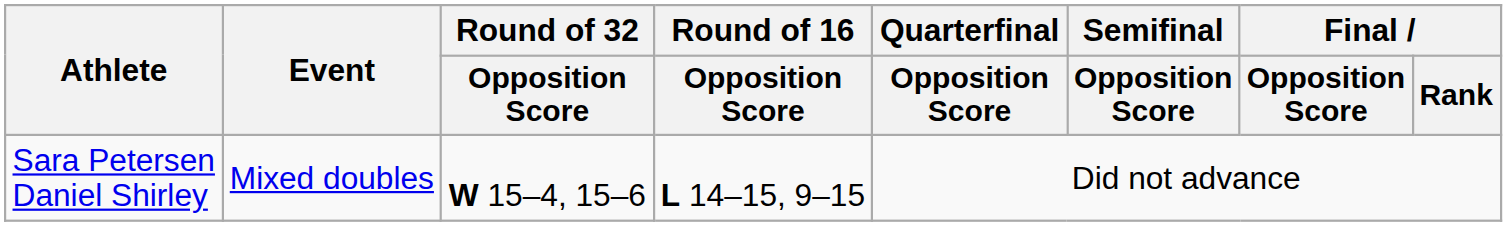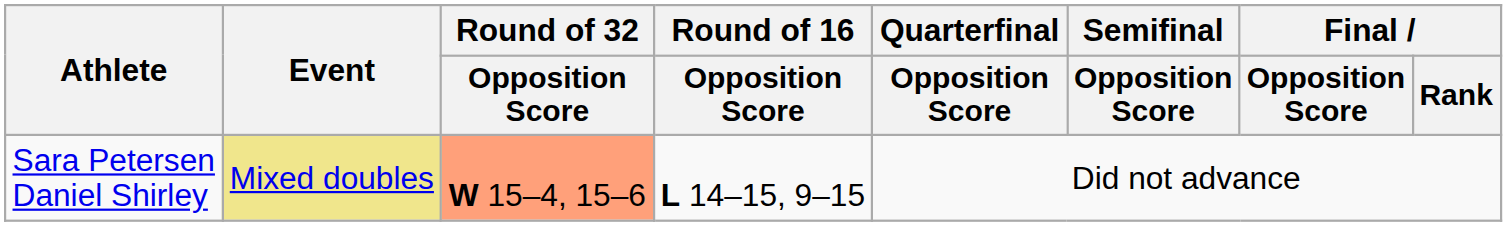(332, 178) no background -> (332, 178) khaki background
(547, 196) no background -> (547, 196) lightsalmon background
